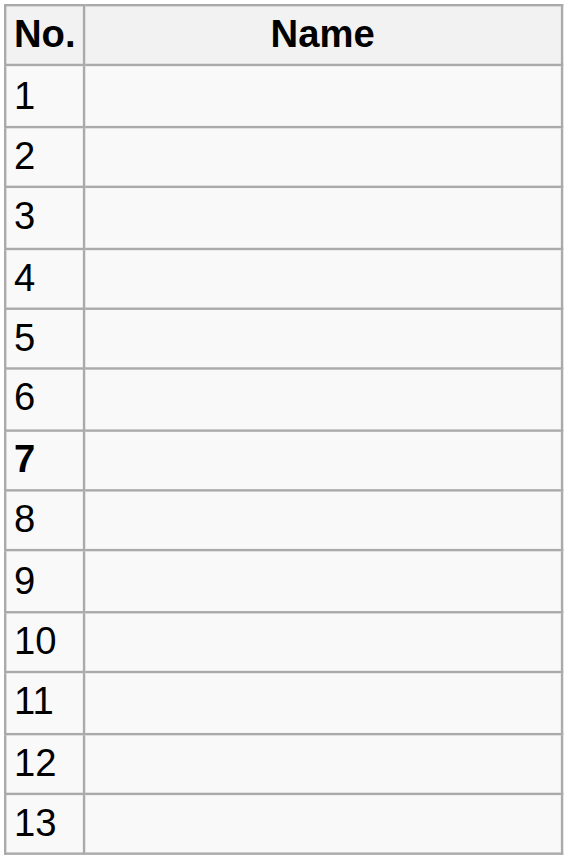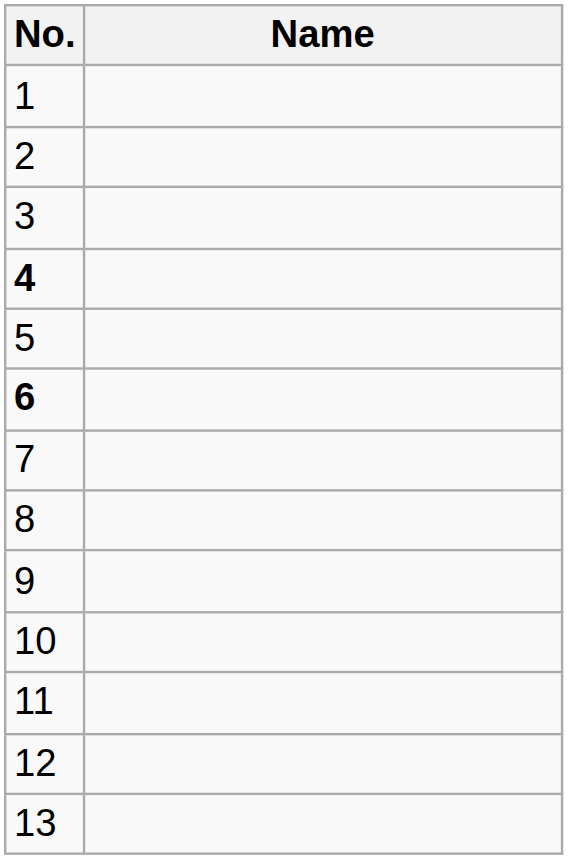(25, 277) normal -> (25, 277) bold
(25, 398) normal -> (25, 398) bold
(25, 459) bold -> (25, 459) normal
